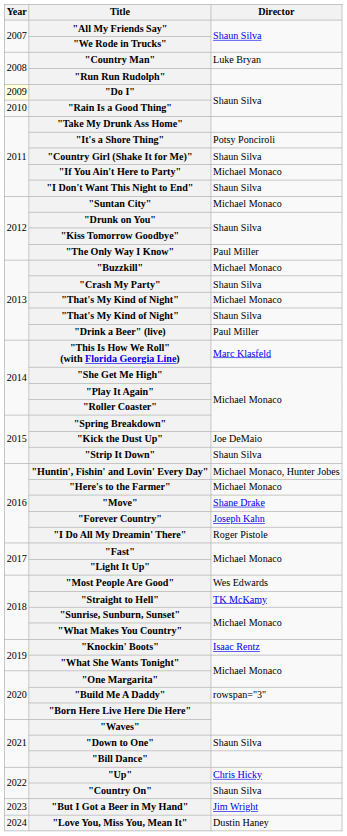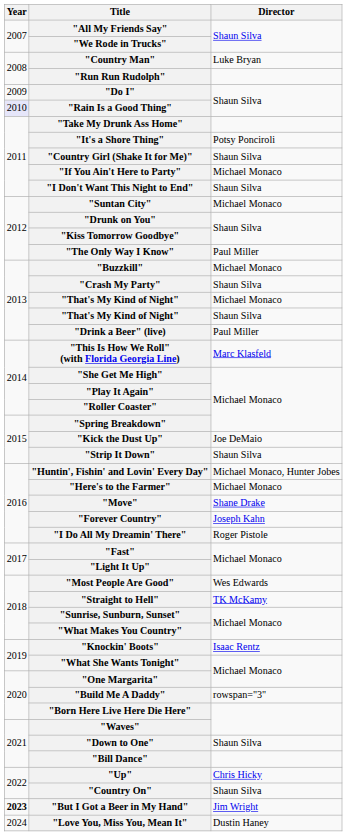(17, 92) lightyellow background -> (17, 92) no background
(17, 108) no background -> (17, 108) lavender background
(17, 807) normal -> (17, 807) bold
